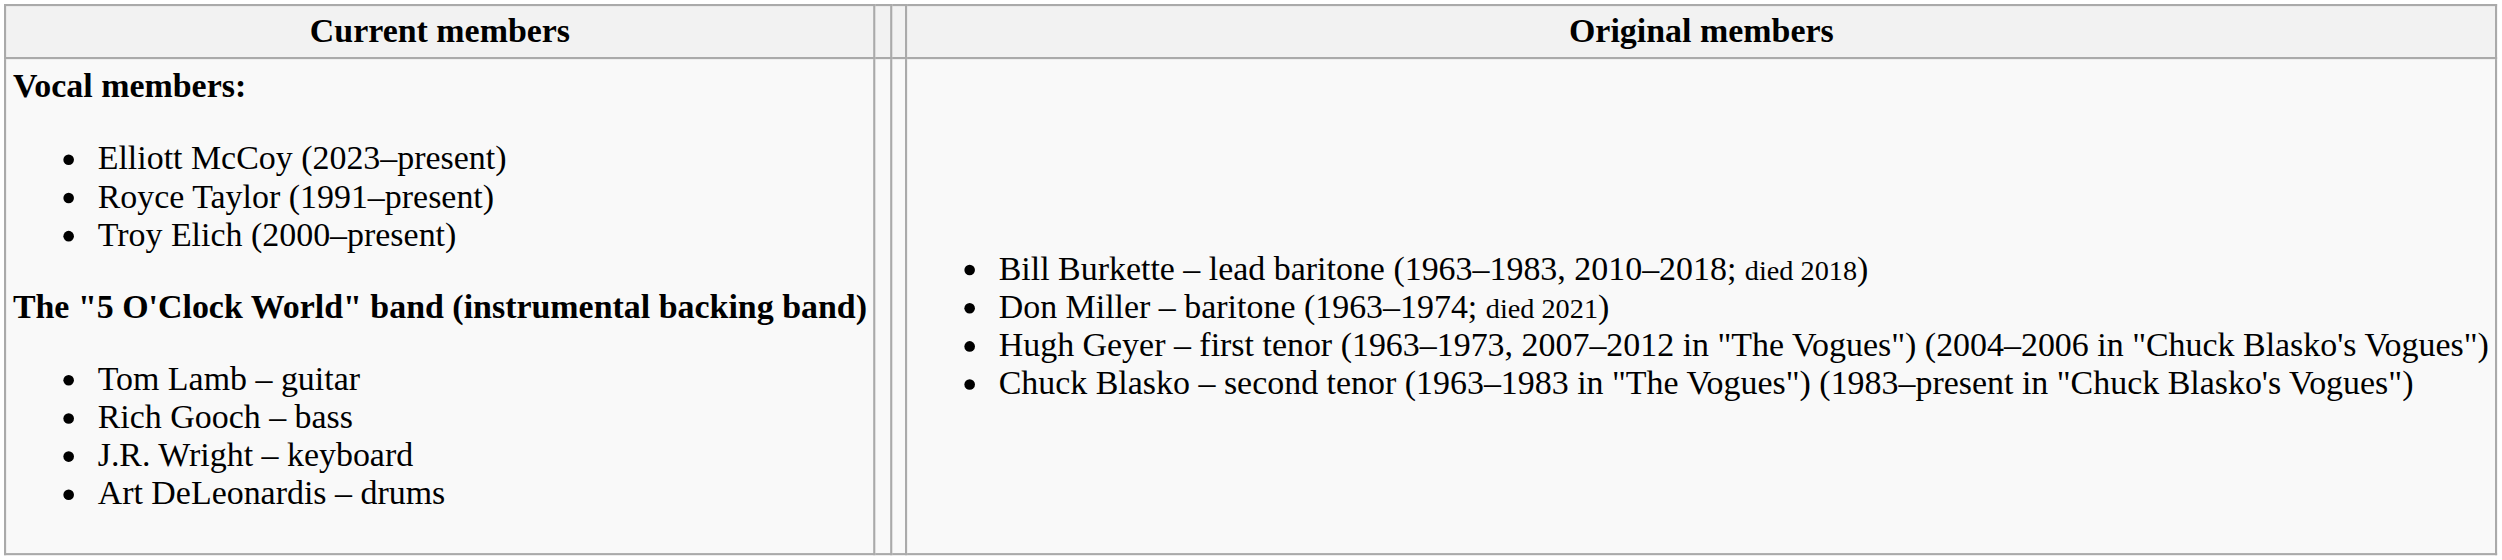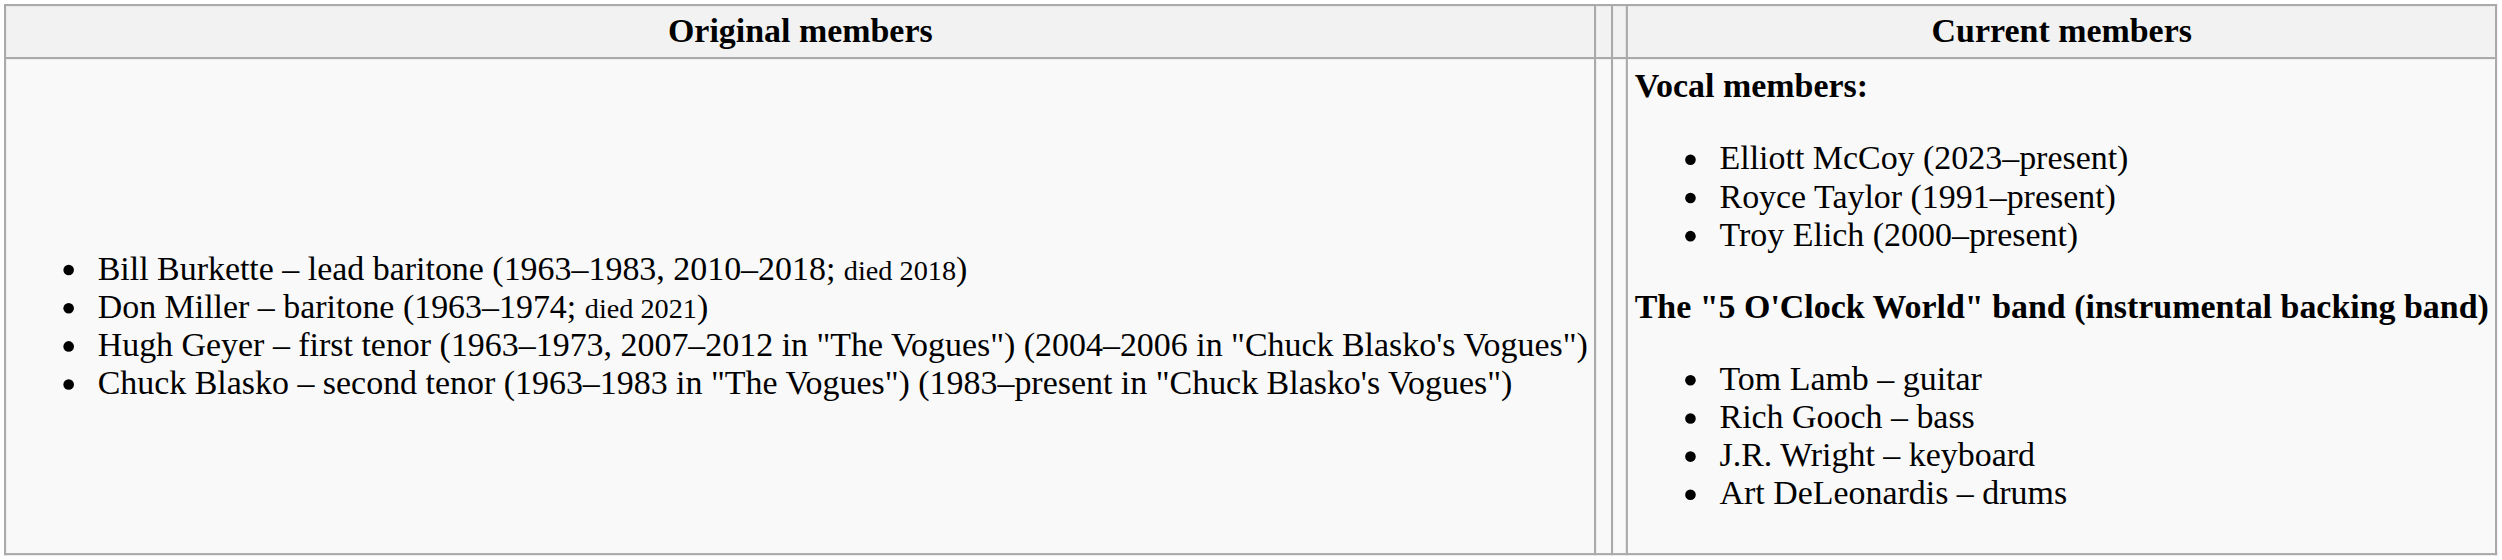columns swapped: (1701, 31) <-> (440, 31)
